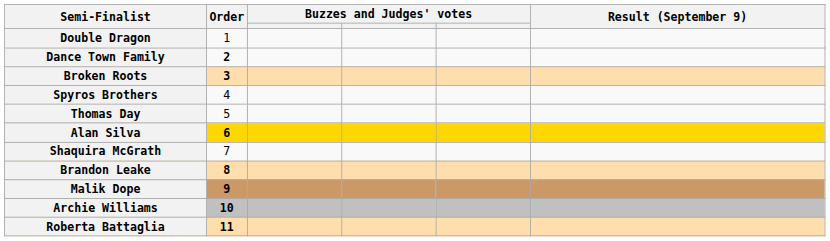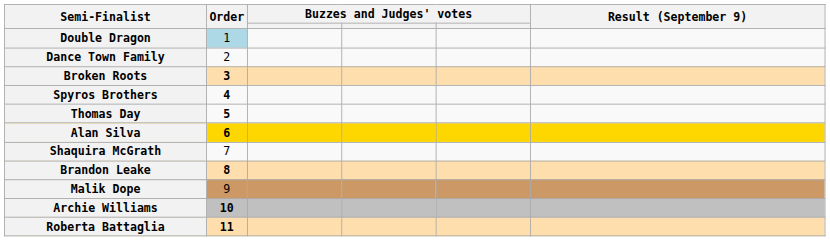(227, 38) no background -> (227, 38) lightblue background
(227, 57) bold -> (227, 57) normal
(227, 95) normal -> (227, 95) bold
(227, 114) normal -> (227, 114) bold
(227, 189) bold -> (227, 189) normal
